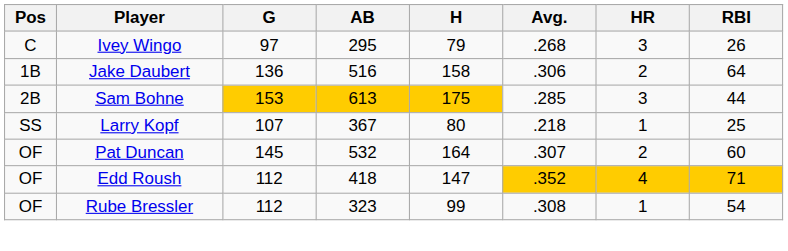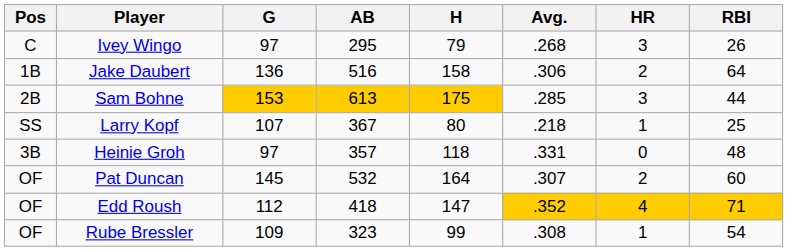+ row: (139, 152)
(269, 206) 112 -> (269, 233) 109
